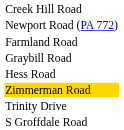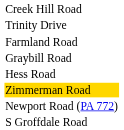(62, 25) Newport Road (PA 772) -> (36, 25) Trinity Drive
(36, 106) Trinity Drive -> (62, 106) Newport Road (PA 772)
